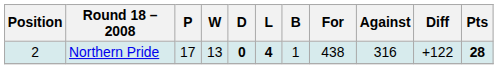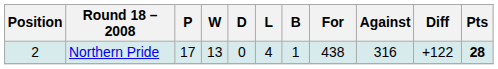(242, 52) bold -> (242, 52) normal
(269, 52) bold -> (269, 52) normal
